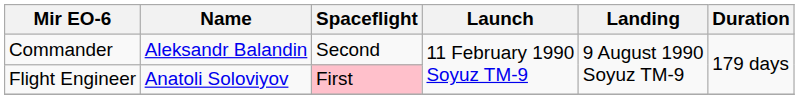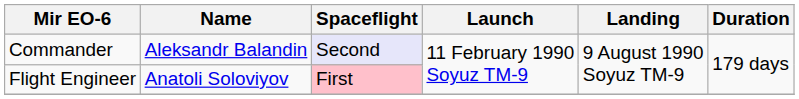(348, 49) no background -> (348, 49) lavender background
